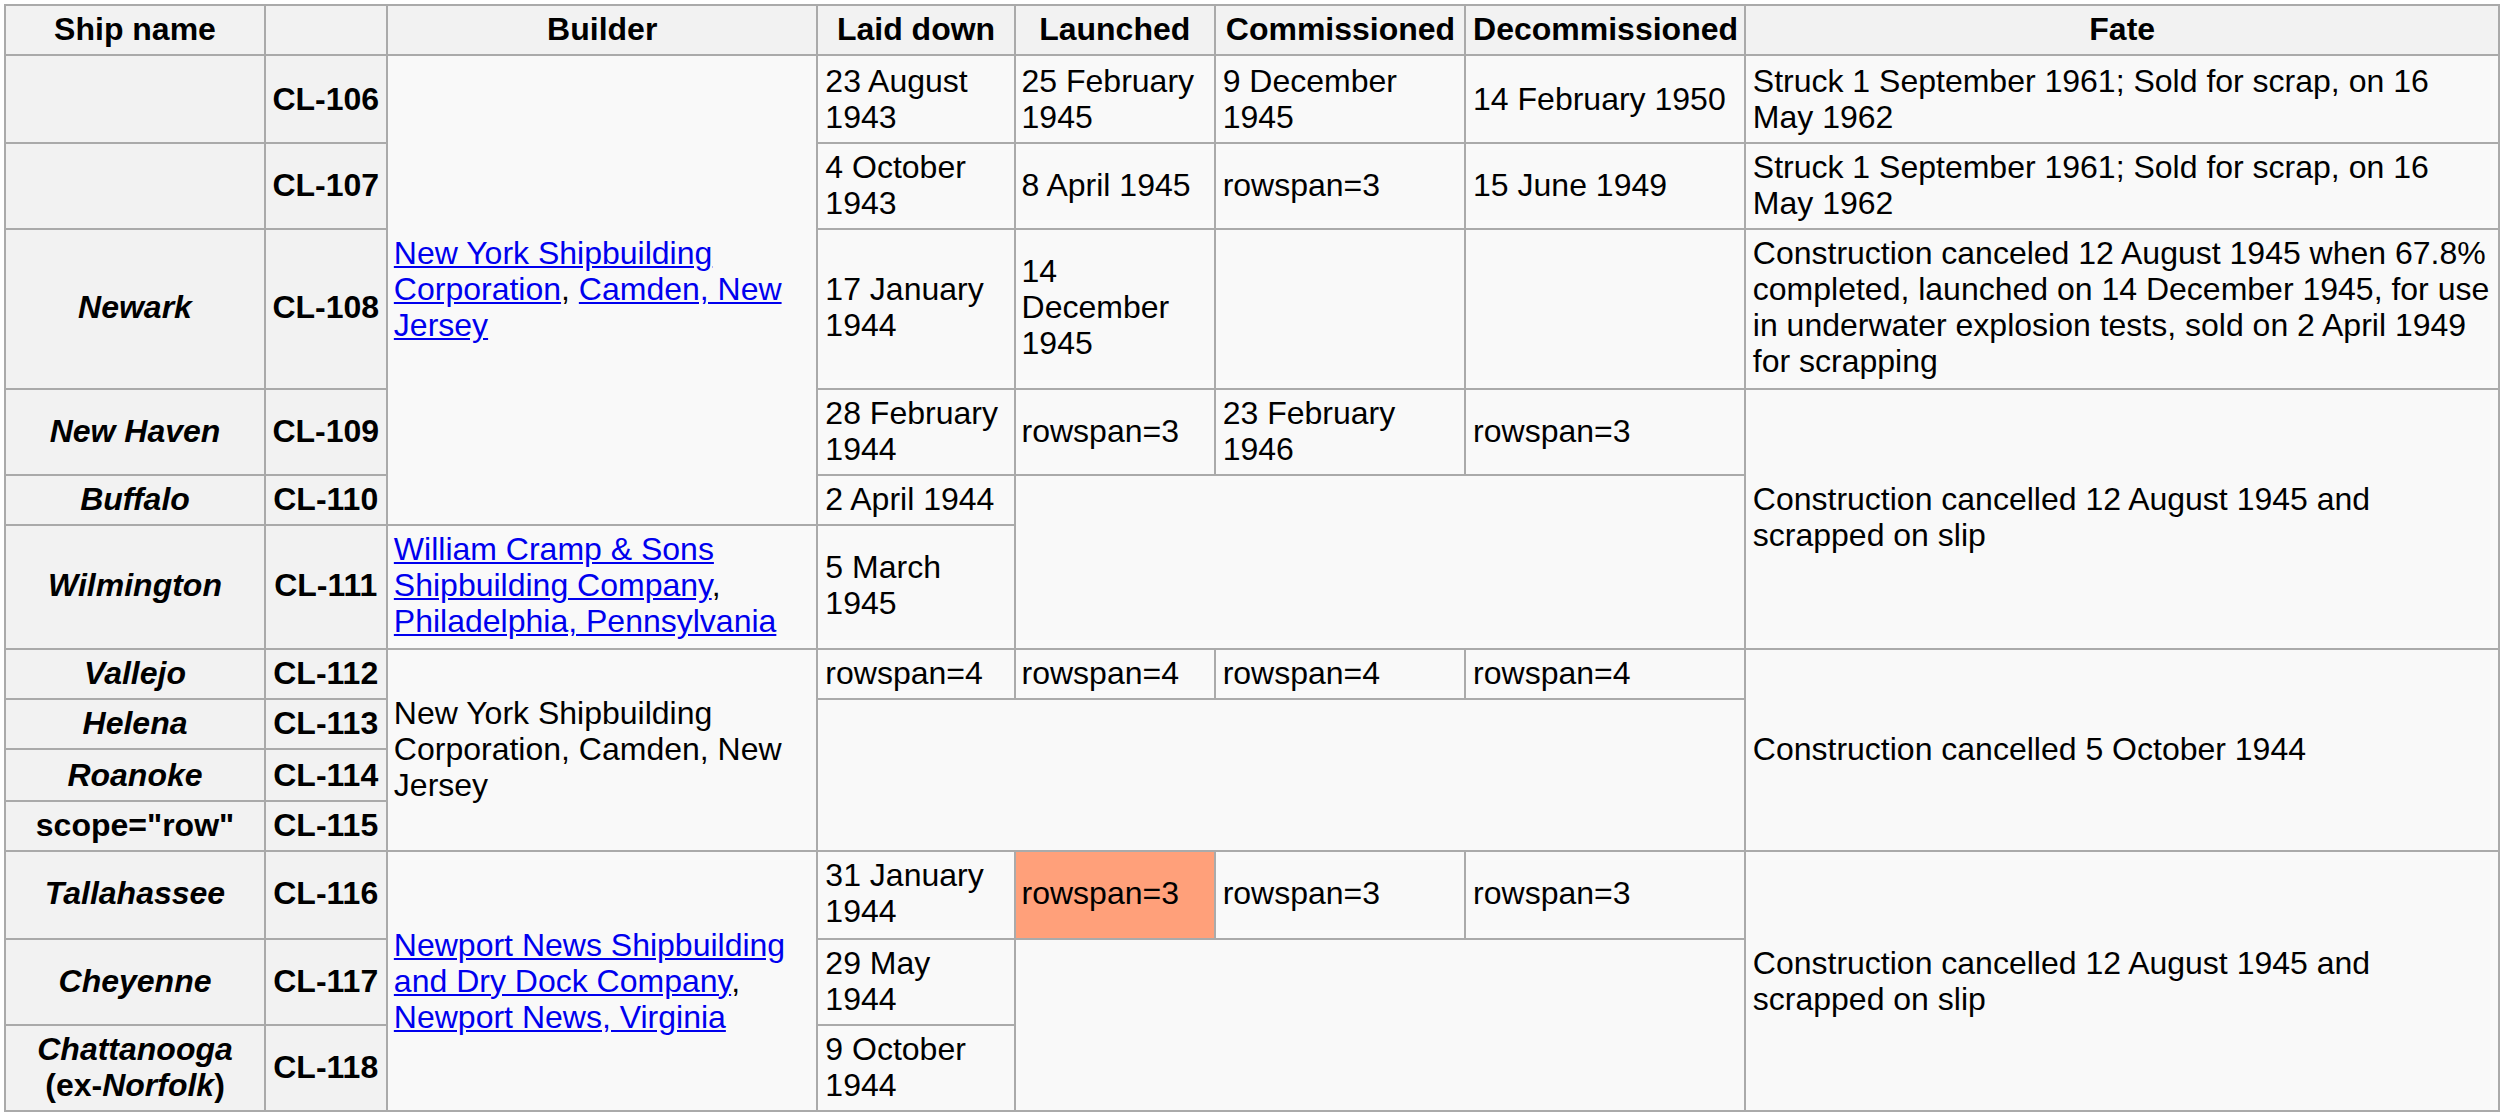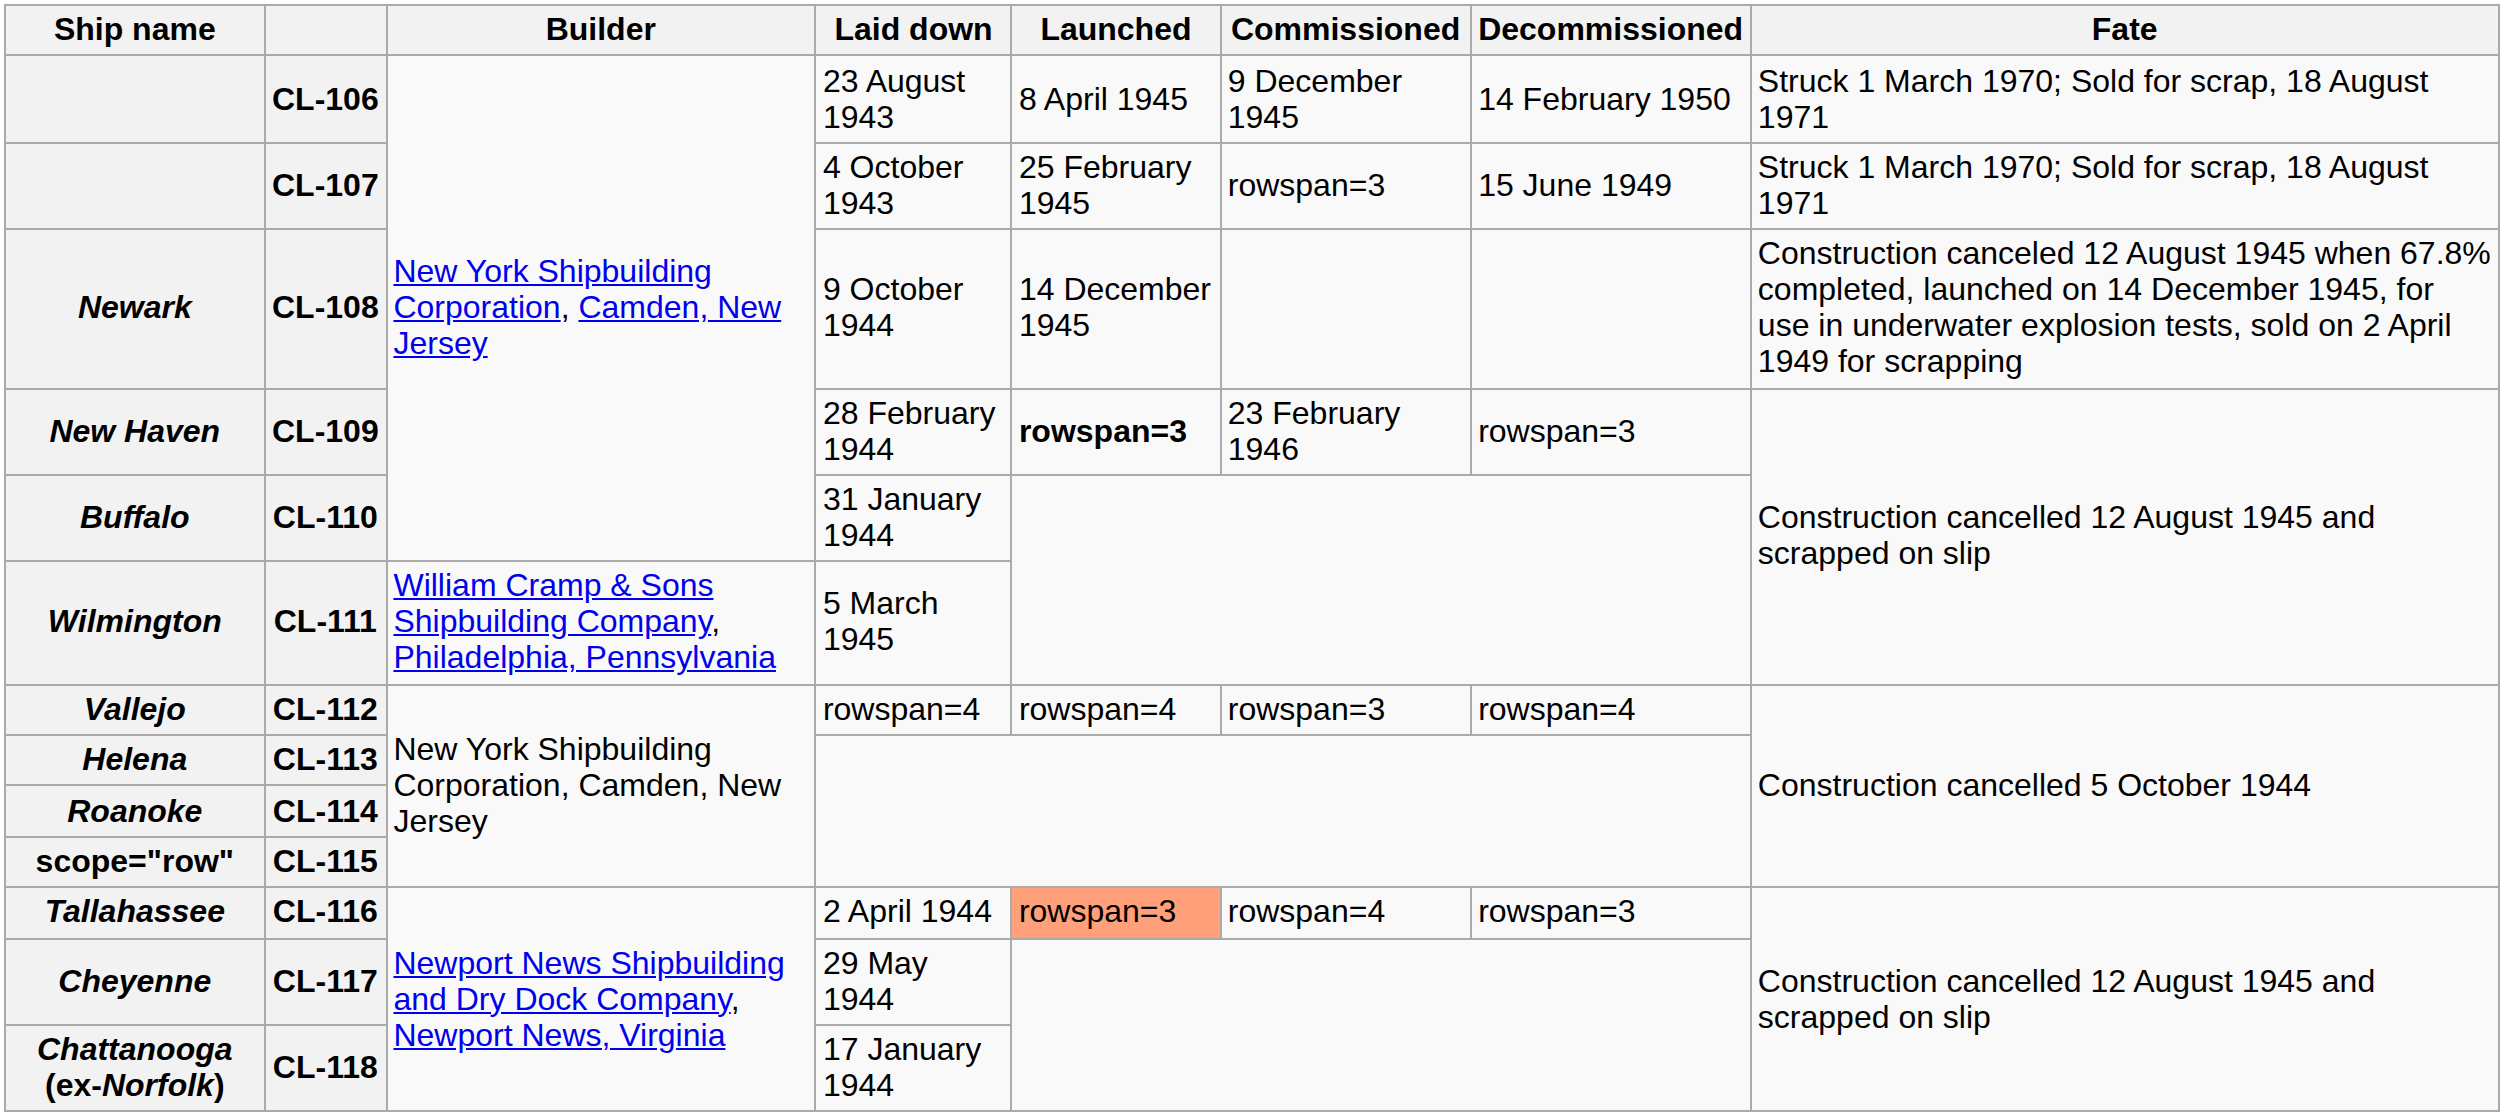(1108, 98) 25 February 1945 -> (1103, 98) 8 April 1945
(2091, 98) Struck 1 September 1961; Sold for scrap, on 16 May 1962 -> (2093, 98) Struck 1 March 1970; Sold for scrap, 18 August 1971
(1106, 185) 8 April 1945 -> (1105, 185) 25 February 1945
(2091, 185) Struck 1 September 1961; Sold for scrap, on 16 May 1962 -> (2093, 185) Struck 1 March 1970; Sold for scrap, 18 August 1971
(905, 308) 17 January 1944 -> (893, 308) 9 October 1944
(1100, 430) normal -> (1103, 430) bold
(910, 499) 2 April 1944 -> (902, 517) 31 January 1944
(1301, 673) rowspan=4 -> (1306, 709) rowspan=3
(905, 894) 31 January 1944 -> (907, 912) 2 April 1944
(1301, 894) rowspan=3 -> (1306, 912) rowspan=4
(896, 1067) 9 October 1944 -> (902, 1067) 17 January 1944
